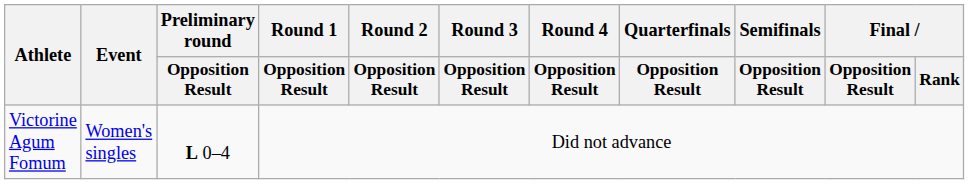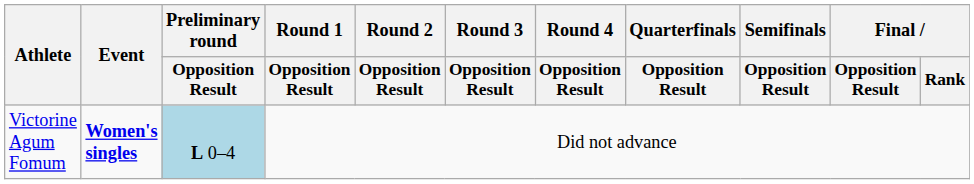(119, 142) normal -> (121, 142) bold
(208, 152) no background -> (213, 152) lightblue background
